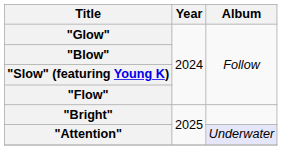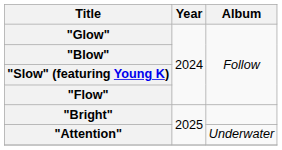(242, 134) lavender background -> (242, 134) no background
